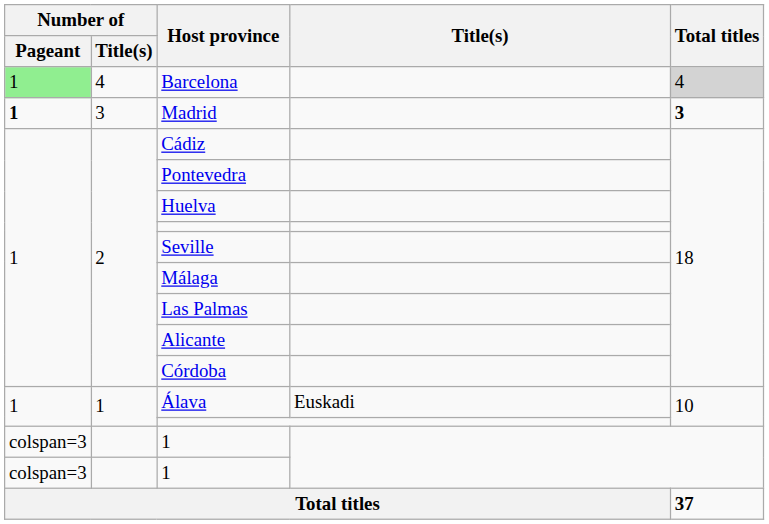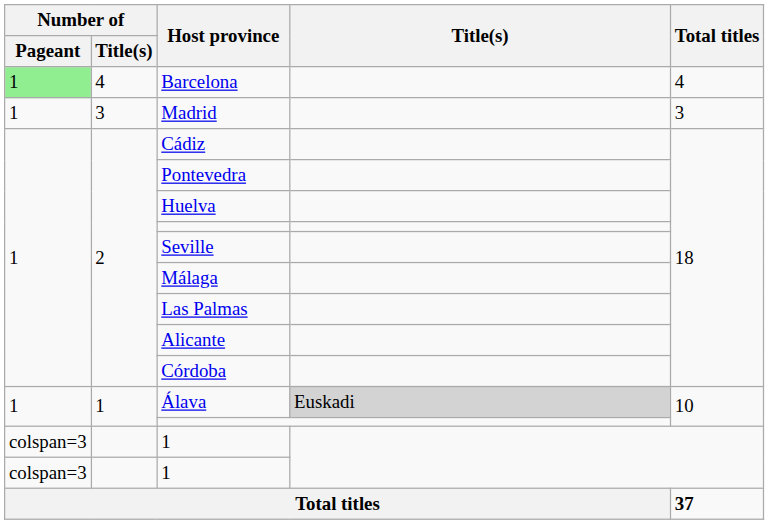(680, 82) lightgrey background -> (680, 82) no background
(14, 113) bold -> (14, 113) normal
(680, 113) bold -> (680, 113) normal
(324, 401) no background -> (324, 401) lightgrey background
